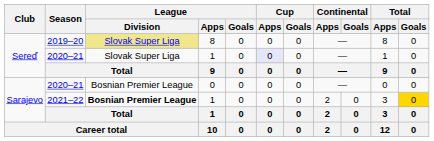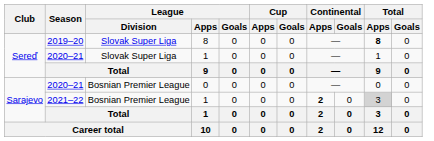(142, 41) khaki background -> (139, 41) no background
(385, 41) normal -> (378, 41) bold
(270, 56) lavender background -> (263, 56) no background
(142, 100) bold -> (139, 100) normal
(327, 100) normal -> (321, 100) bold
(385, 100) no background -> (378, 100) lightgrey background
(414, 100) gold background -> (407, 100) no background
